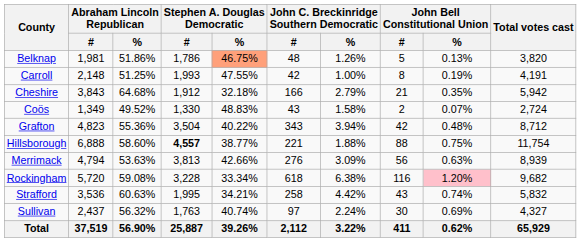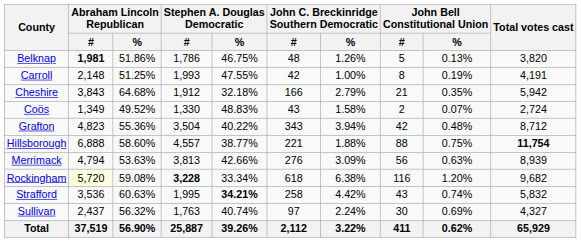(91, 59) normal -> (91, 59) bold
(240, 59) lightsalmon background -> (240, 59) no background
(187, 144) bold -> (187, 144) normal
(533, 144) normal -> (533, 144) bold
(91, 178) no background -> (91, 178) lightyellow background
(187, 178) normal -> (187, 178) bold
(457, 178) pink background -> (457, 178) no background
(240, 195) normal -> (240, 195) bold
